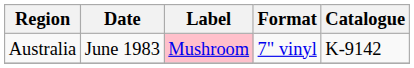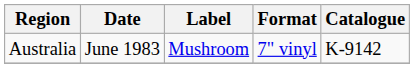(209, 48) pink background -> (209, 48) no background
